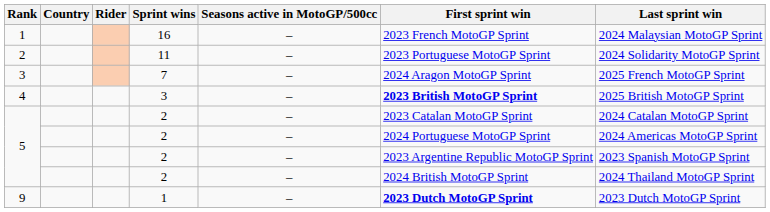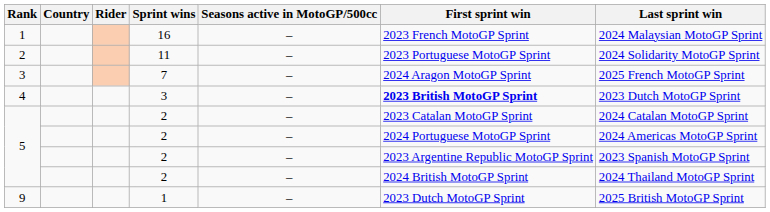(671, 95) 2025 British MotoGP Sprint -> (670, 95) 2023 Dutch MotoGP Sprint
(458, 197) bold -> (454, 197) normal
(670, 197) 2023 Dutch MotoGP Sprint -> (671, 197) 2025 British MotoGP Sprint
